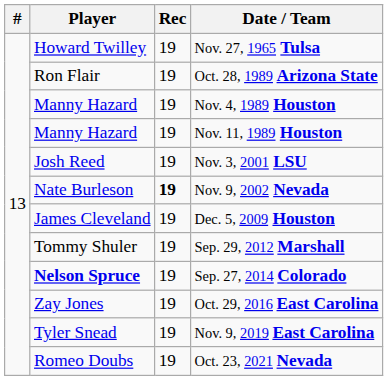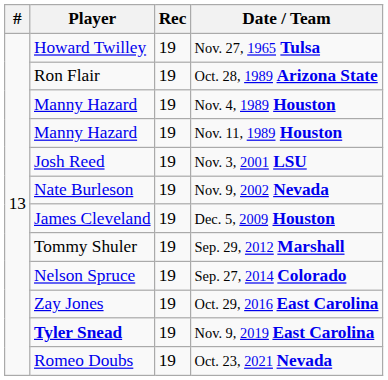(167, 190) bold -> (167, 190) normal
(87, 275) bold -> (85, 275) normal
(75, 332) normal -> (78, 332) bold
